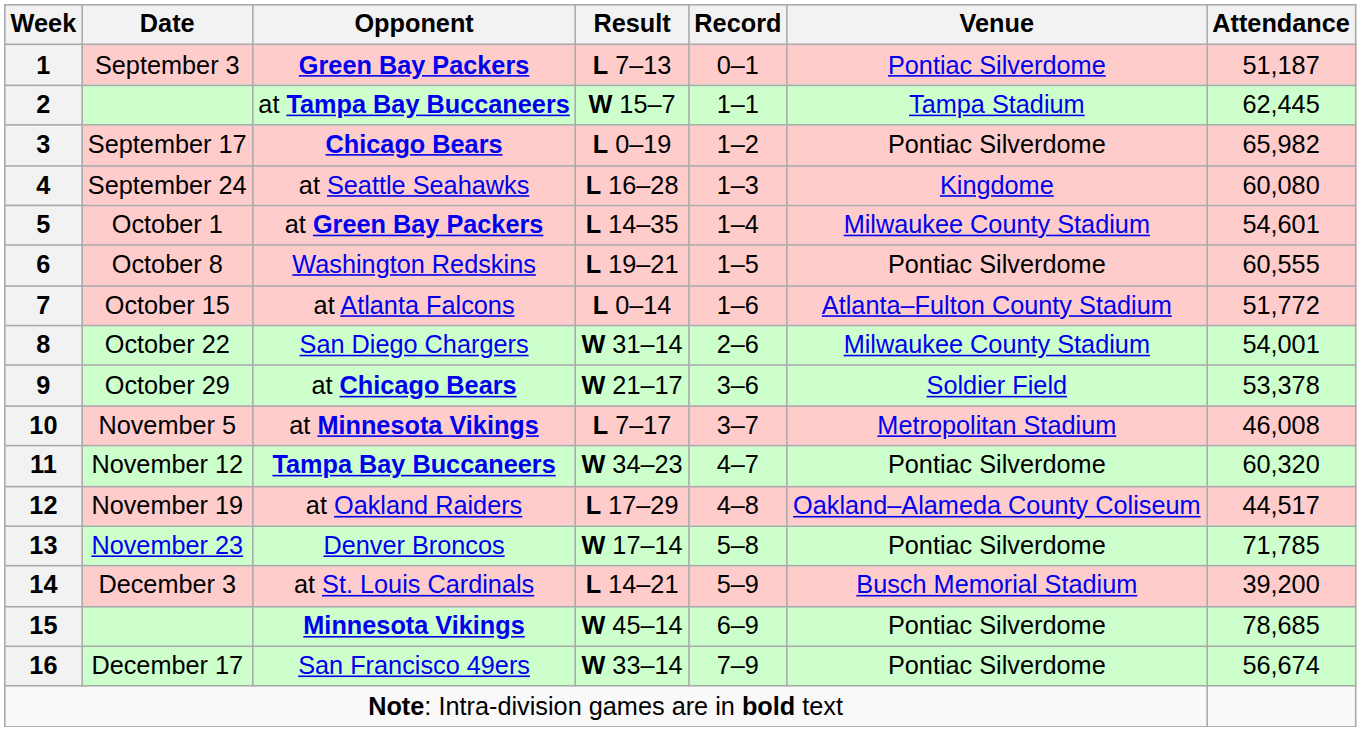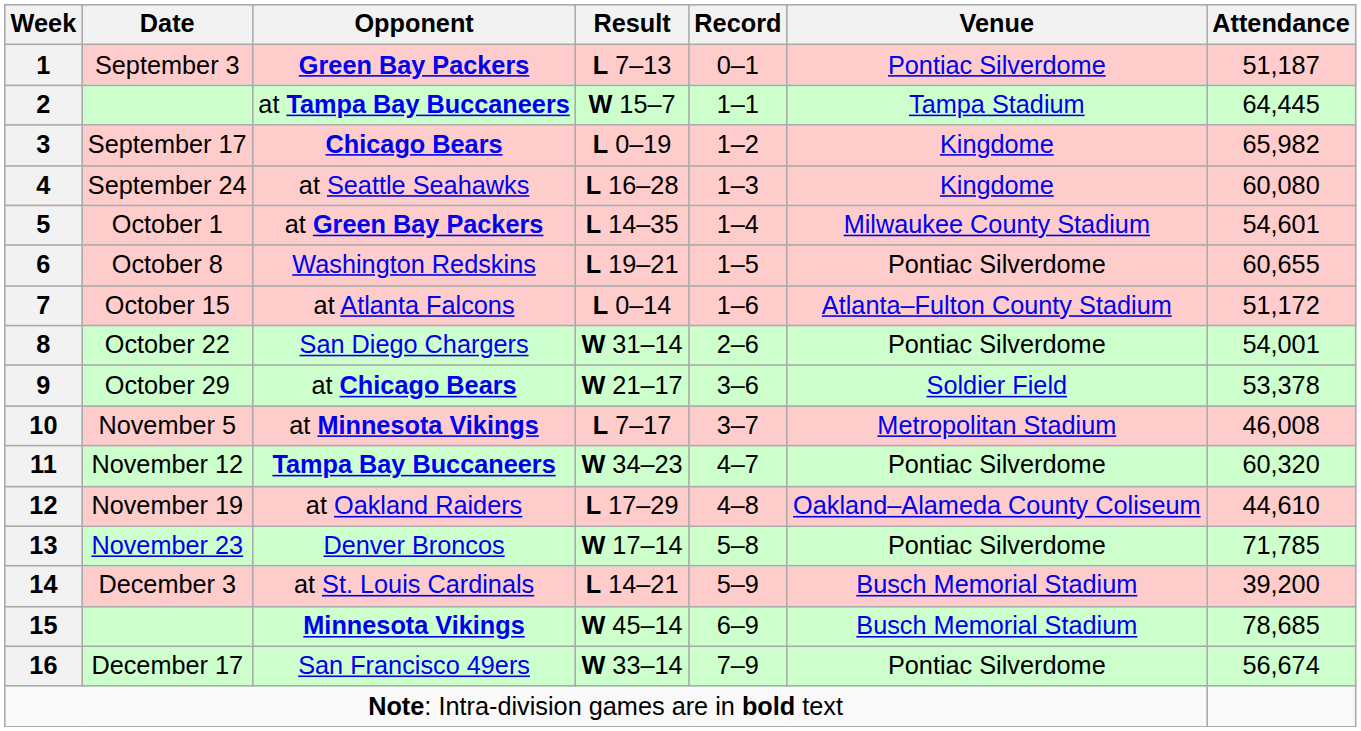(1281, 104) 62,445 -> (1281, 104) 64,445
(997, 144) Pontiac Silverdome -> (997, 144) Kingdome
(1281, 265) 60,555 -> (1281, 265) 60,655
(1281, 305) 51,772 -> (1281, 305) 51,172
(997, 345) Milwaukee County Stadium -> (997, 345) Pontiac Silverdome
(1281, 505) 44,517 -> (1281, 505) 44,610
(997, 625) Pontiac Silverdome -> (997, 625) Busch Memorial Stadium
